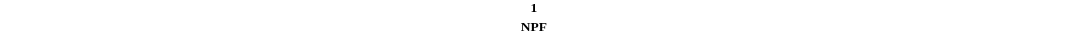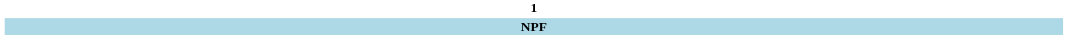(534, 26) no background -> (534, 26) lightblue background
